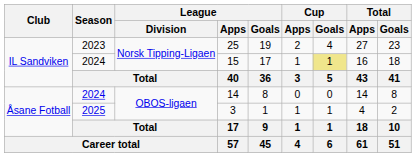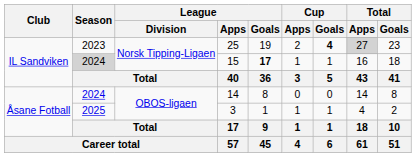(330, 45) normal -> (330, 45) bold
(362, 45) no background -> (362, 45) lightgrey background
(94, 62) no background -> (94, 62) lightgrey background
(265, 62) normal -> (265, 62) bold
(330, 62) khaki background -> (330, 62) no background
